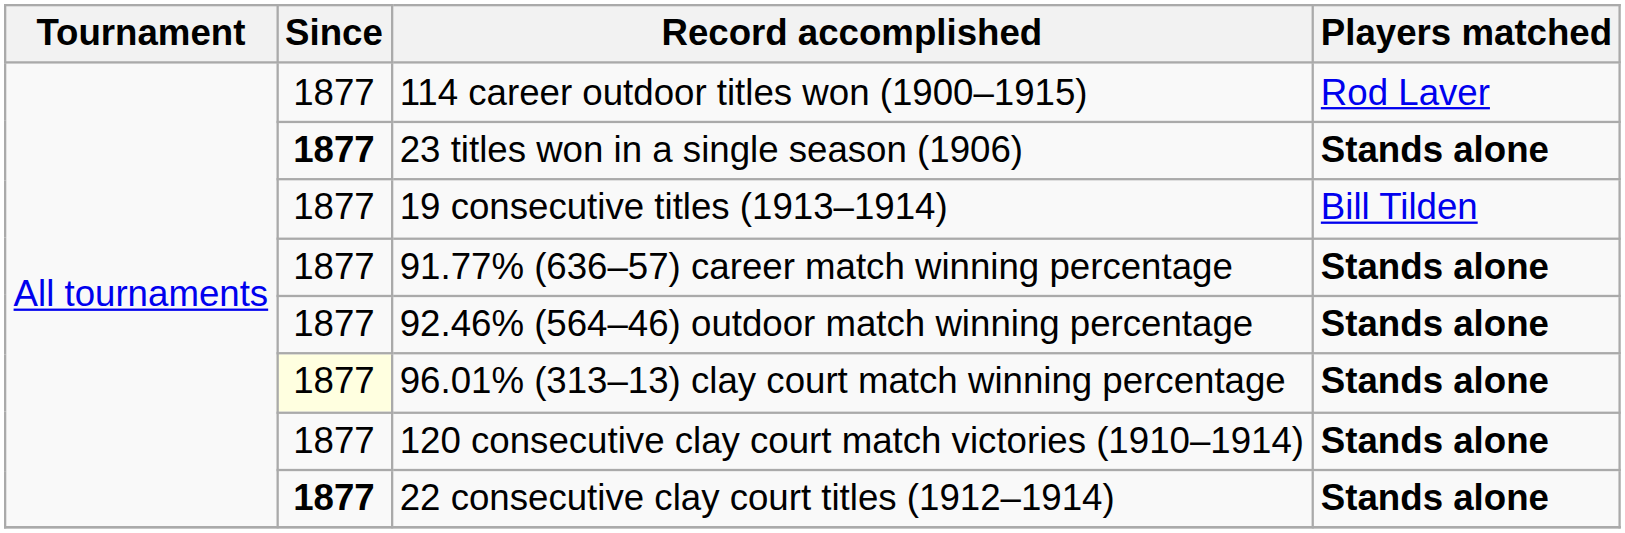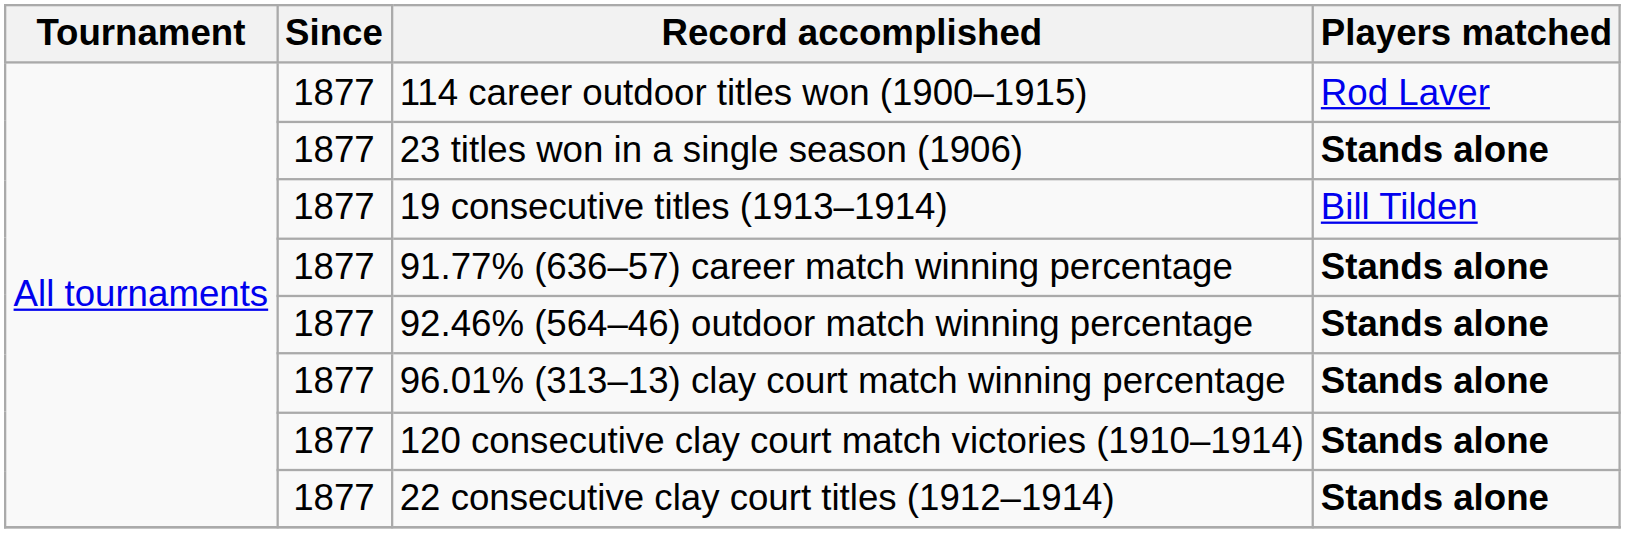(334, 149) bold -> (334, 149) normal
(334, 382) lightyellow background -> (334, 382) no background
(334, 498) bold -> (334, 498) normal
